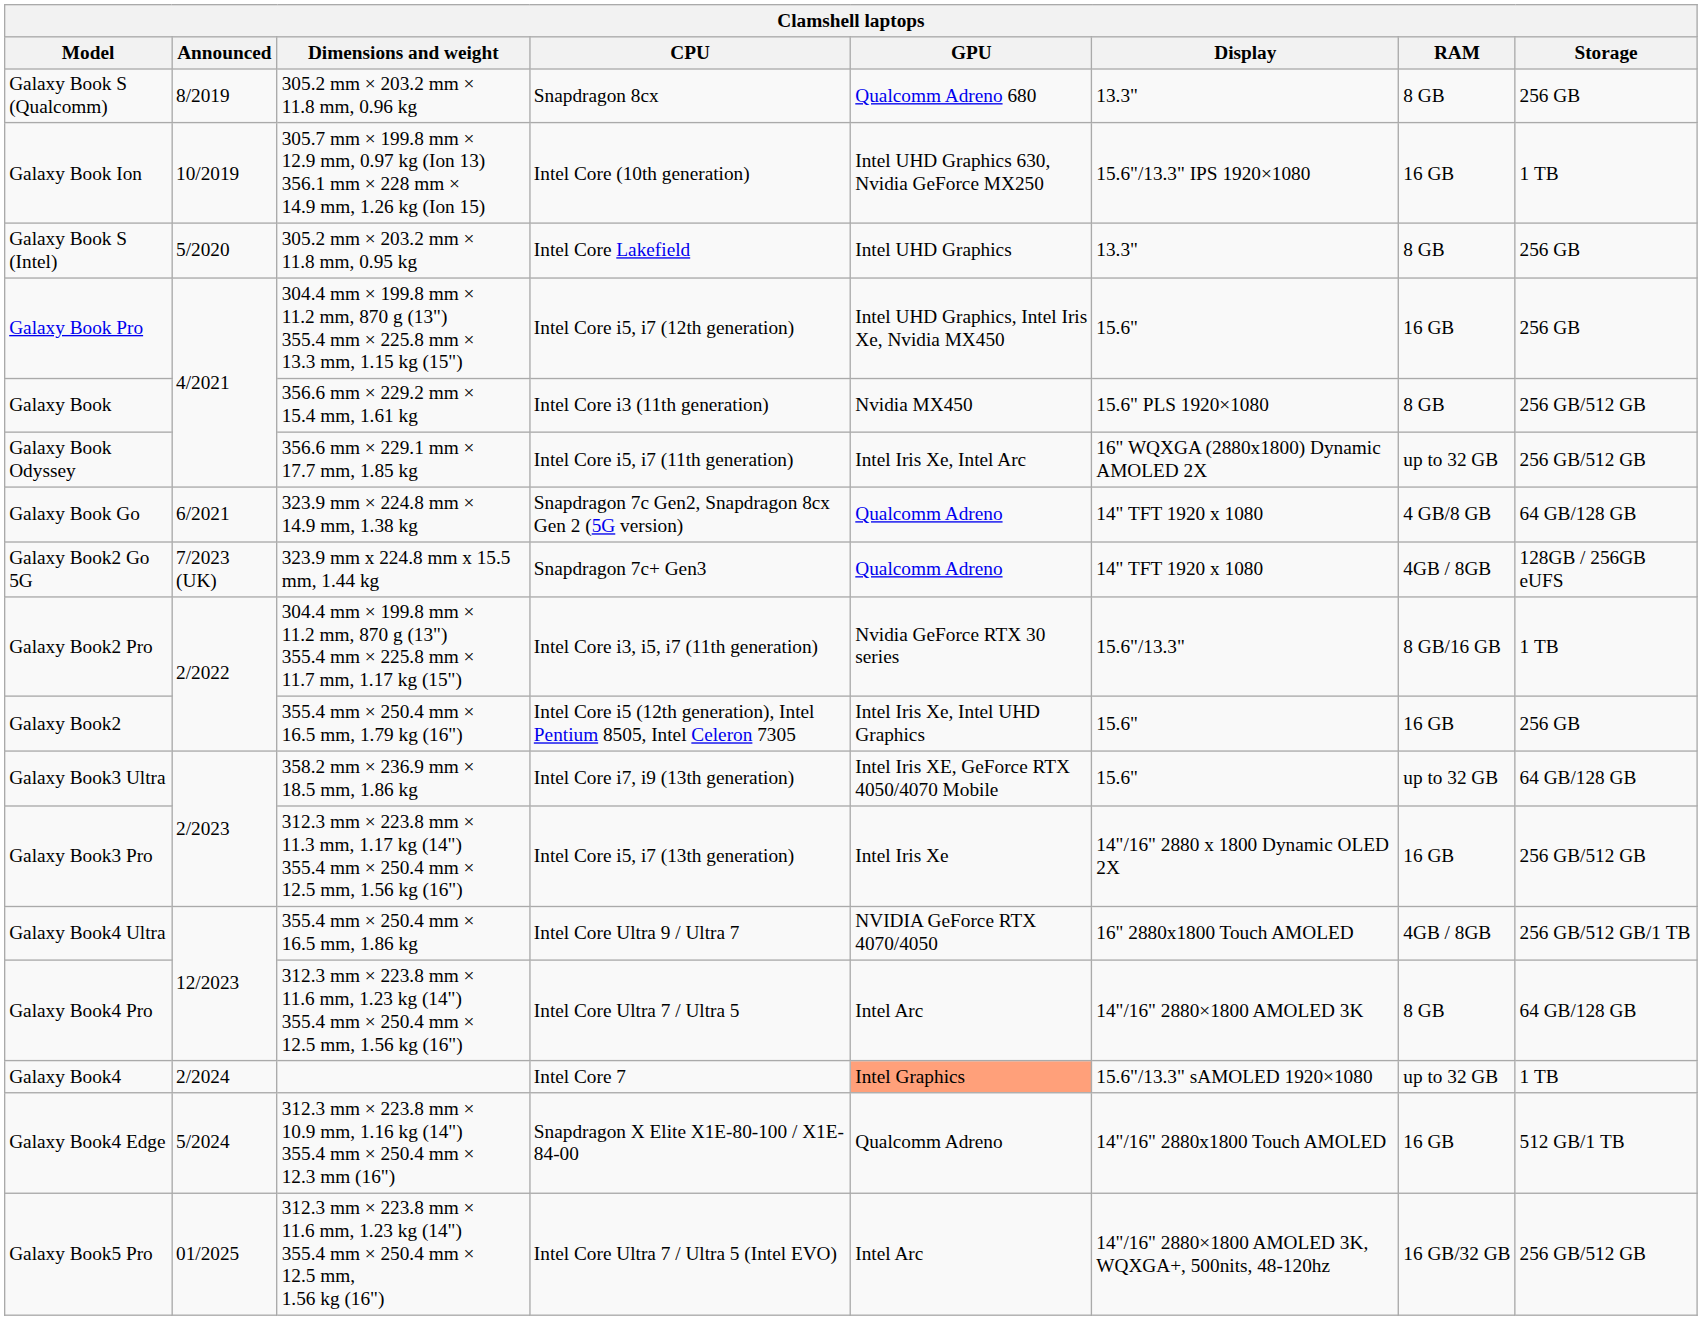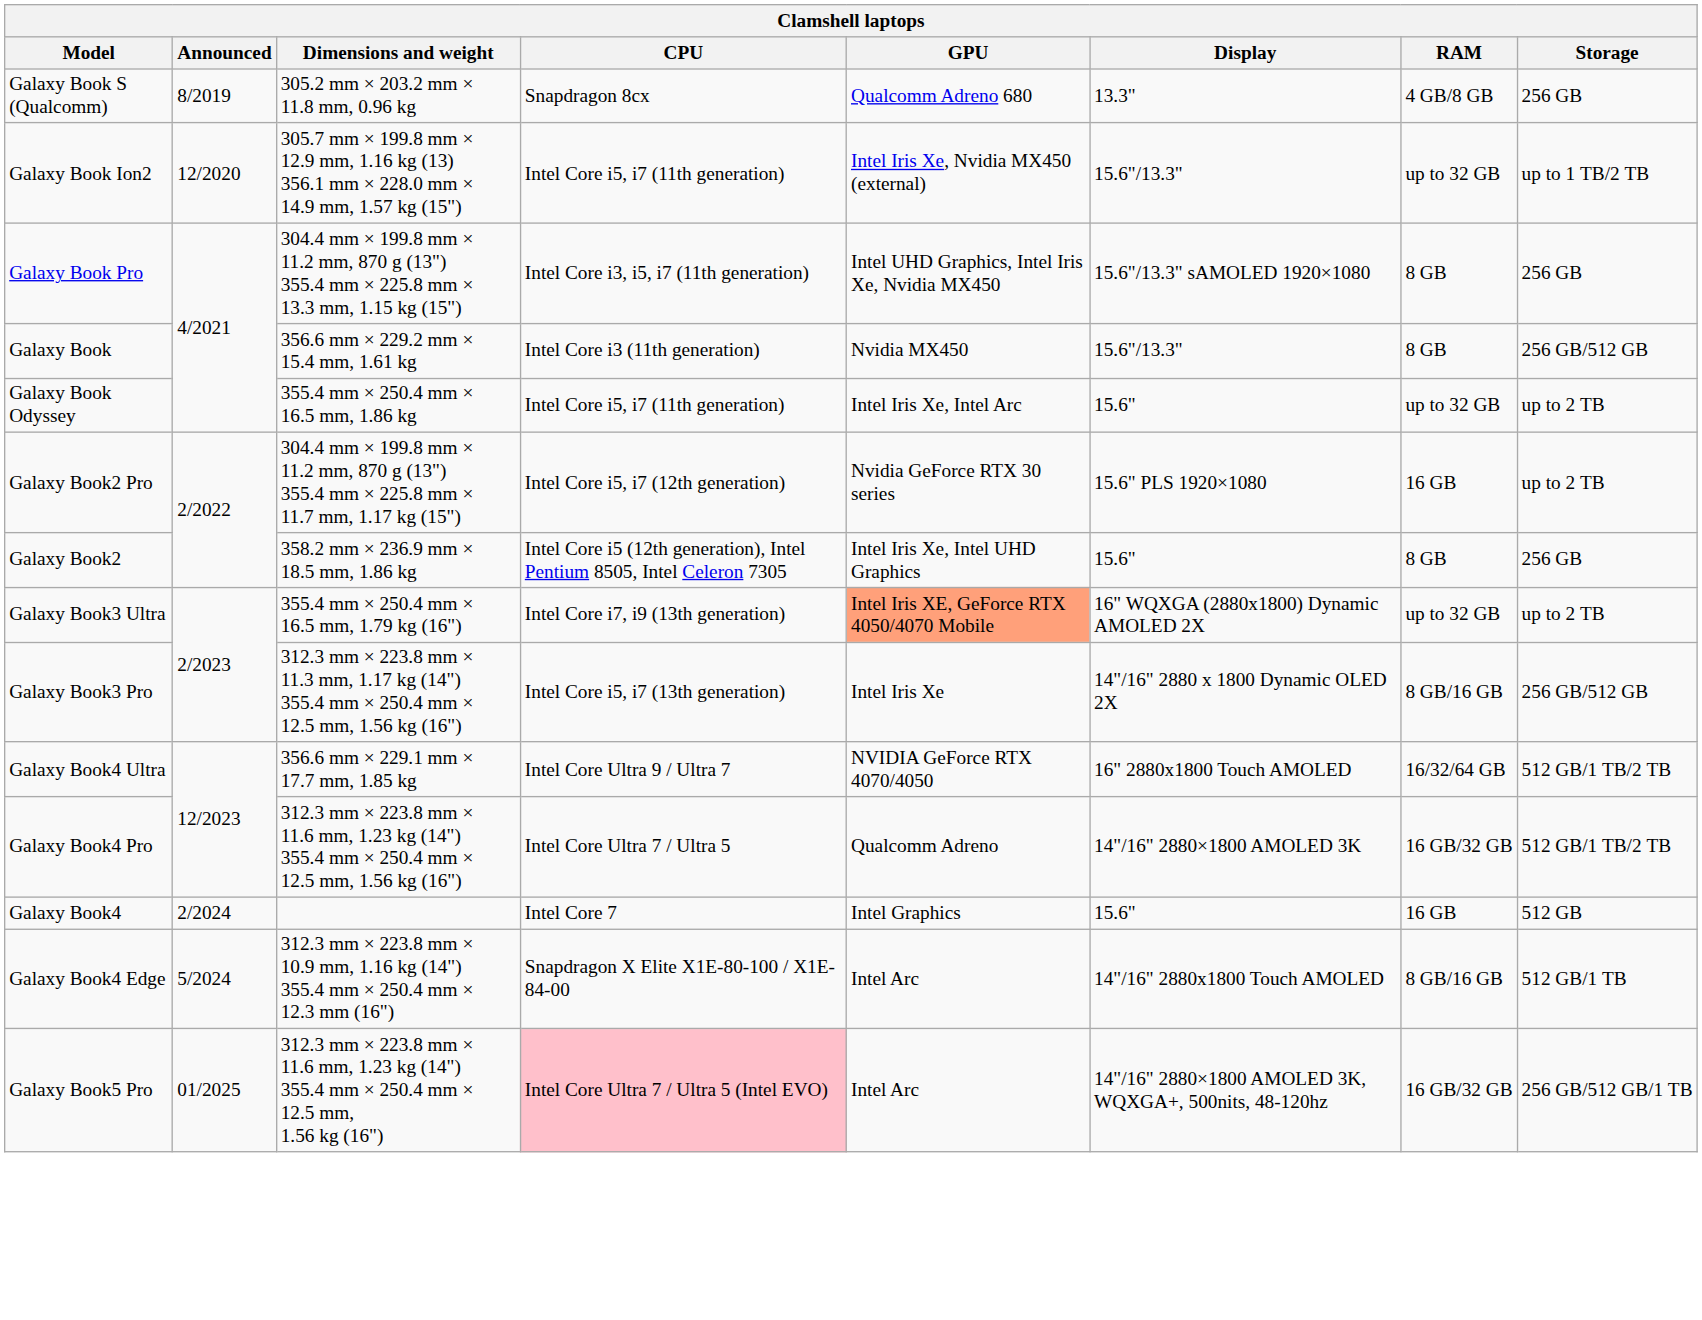(1424, 95) 8 GB -> (1449, 95) 4 GB/8 GB
- row: (76, 173)
- row: (68, 250)
+ row: (80, 173)
(664, 327) Intel Core i5, i7 (12th generation) -> (667, 273) Intel Core i3, i5, i7 (11th generation)
(1117, 327) 15.6" -> (1232, 273) 15.6"/13.3" sAMOLED 1920×1080
(1429, 327) 16 GB -> (1426, 273) 8 GB
(1183, 405) 15.6" PLS 1920×1080 -> (1138, 350) 15.6"/13.3"
(378, 459) 356.6 mm × 229.1 mm × 17.7 mm, 1.85 kg -> (377, 405) 355.4 mm × 250.4 mm × 16.5 mm, 1.86 kg
(1238, 459) 16" WQXGA (2880x1800) Dynamic AMOLED 2X -> (1115, 405) 15.6"
(1583, 459) 256 GB/512 GB -> (1563, 405) up to 2 TB
- row: (75, 514)
- row: (79, 569)
(676, 646) Intel Core i3, i5, i7 (11th generation) -> (655, 482) Intel Core i5, i7 (12th generation)
(1141, 646) 15.6"/13.3" -> (1180, 482) 15.6" PLS 1920×1080
(1452, 646) 8 GB/16 GB -> (1431, 482) 16 GB
(1539, 646) 1 TB -> (1563, 482) up to 2 TB
(378, 723) 355.4 mm × 250.4 mm × 16.5 mm, 1.79 kg (16") -> (377, 560) 358.2 mm × 236.9 mm × 18.5 mm, 1.86 kg
(1429, 723) 16 GB -> (1426, 560) 8 GB
(378, 778) 358.2 mm × 236.9 mm × 18.5 mm, 1.86 kg -> (377, 614) 355.4 mm × 250.4 mm × 16.5 mm, 1.79 kg (16")
(963, 778) no background -> (958, 614) lightsalmon background
(1117, 778) 15.6" -> (1236, 614) 16" WQXGA (2880x1800) Dynamic AMOLED 2X
(1578, 778) 64 GB/128 GB -> (1563, 614) up to 2 TB
(1429, 855) 16 GB -> (1454, 692) 8 GB/16 GB
(378, 933) 355.4 mm × 250.4 mm × 16.5 mm, 1.86 kg -> (377, 769) 356.6 mm × 229.1 mm × 17.7 mm, 1.85 kg
(1447, 933) 4GB / 8GB -> (1456, 769) 16/32/64 GB
(1605, 933) 256 GB/512 GB/1 TB -> (1596, 769) 512 GB/1 TB/2 TB
(889, 1010) Intel Arc -> (925, 846) Qualcomm Adreno
(1424, 1010) 8 GB -> (1459, 846) 16 GB/32 GB
(1578, 1010) 64 GB/128 GB -> (1596, 846) 512 GB/1 TB/2 TB
(910, 1076) lightsalmon background -> (906, 912) no background
(1234, 1076) 15.6"/13.3" sAMOLED 1920×1080 -> (1115, 912) 15.6"
(1451, 1076) up to 32 GB -> (1431, 912) 16 GB
(1539, 1076) 1 TB -> (1552, 912) 512 GB
(929, 1142) Qualcomm Adreno -> (885, 978) Intel Arc
(1429, 1142) 16 GB -> (1454, 978) 8 GB/16 GB
(685, 1254) no background -> (676, 1090) pink background
(1583, 1254) 256 GB/512 GB -> (1607, 1090) 256 GB/512 GB/1 TB
